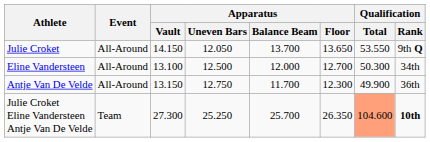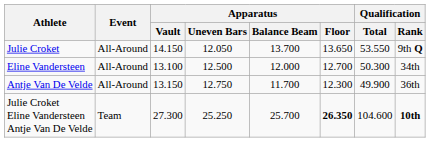(337, 115) normal -> (337, 115) bold
(375, 115) lightsalmon background -> (375, 115) no background
